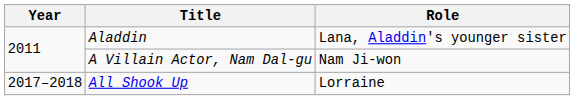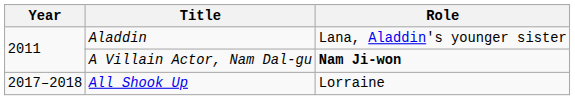(360, 61) normal -> (360, 61) bold
